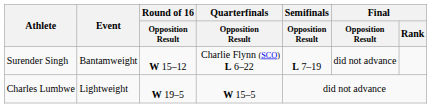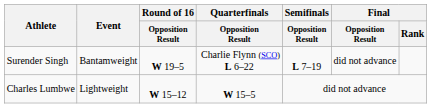(168, 67) W 15–12 -> (168, 67) W 19–5
(168, 95) W 19–5 -> (168, 95) W 15–12
